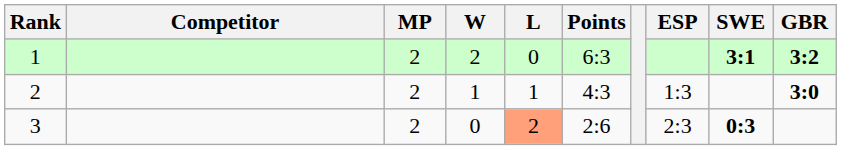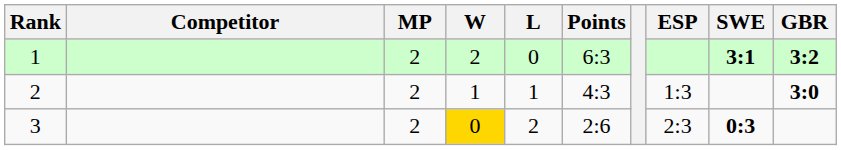(475, 126) no background -> (475, 126) gold background
(533, 126) lightsalmon background -> (533, 126) no background
